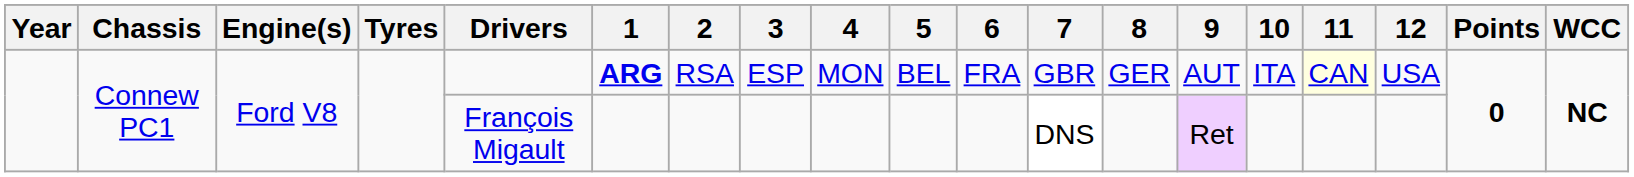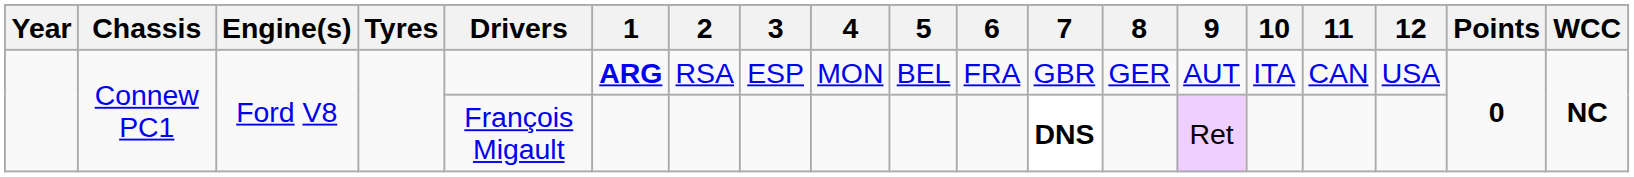(1338, 73) lightyellow background -> (1338, 73) no background
(1064, 134) normal -> (1064, 134) bold
